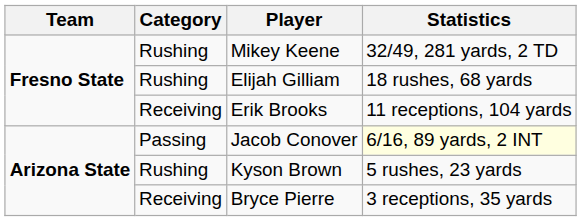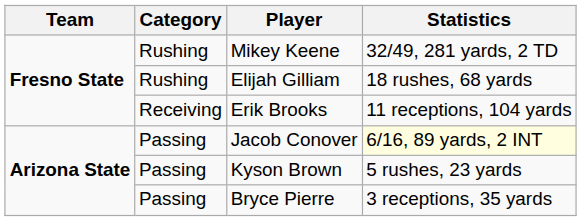(174, 170) Rushing -> (173, 170) Passing
(180, 200) Receiving -> (173, 200) Passing
